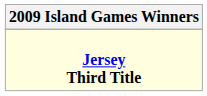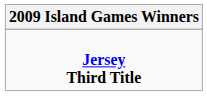(104, 68) lightyellow background -> (104, 68) no background
